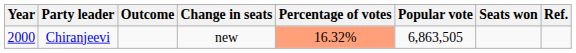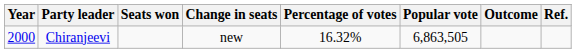columns swapped: (509, 15) <-> (148, 15)
(335, 37) lightsalmon background -> (340, 37) no background
